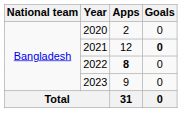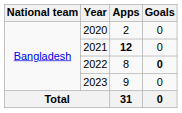(126, 47) normal -> (126, 47) bold
(160, 47) bold -> (160, 47) normal
(126, 64) bold -> (126, 64) normal
(160, 64) normal -> (160, 64) bold
